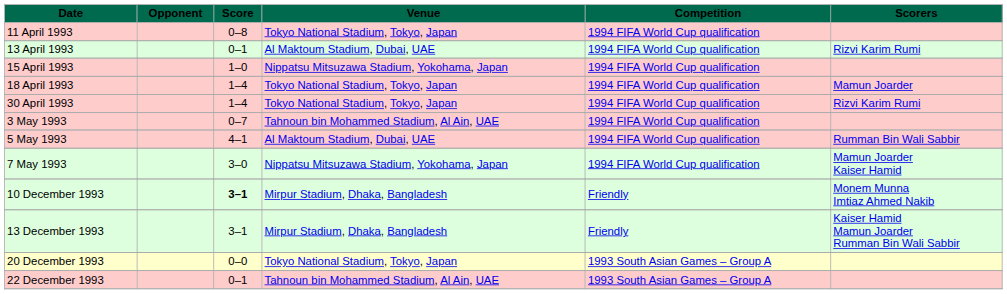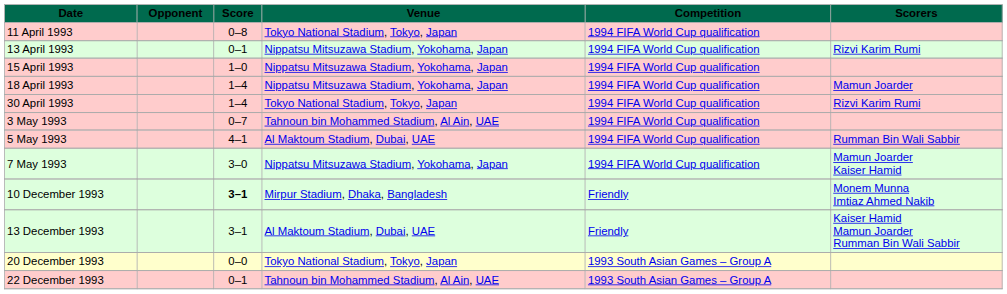(350, 50) Al Maktoum Stadium, Dubai, UAE -> (386, 50) Nippatsu Mitsuzawa Stadium, Yokohama, Japan
(361, 86) Tokyo National Stadium, Tokyo, Japan -> (386, 86) Nippatsu Mitsuzawa Stadium, Yokohama, Japan
(356, 231) Mirpur Stadium, Dhaka, Bangladesh -> (350, 231) Al Maktoum Stadium, Dubai, UAE
